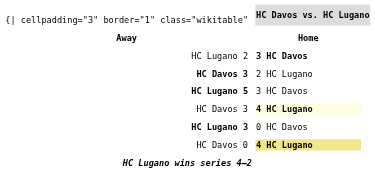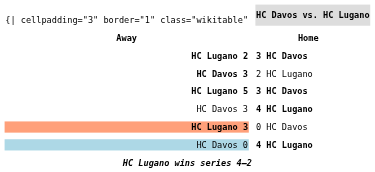(220, 56) normal -> (220, 56) bold
(282, 91) normal -> (282, 91) bold
(284, 109) lightyellow background -> (284, 109) no background
(220, 127) no background -> (220, 127) lightsalmon background
(222, 145) no background -> (222, 145) lightblue background
(284, 145) khaki background -> (284, 145) no background
